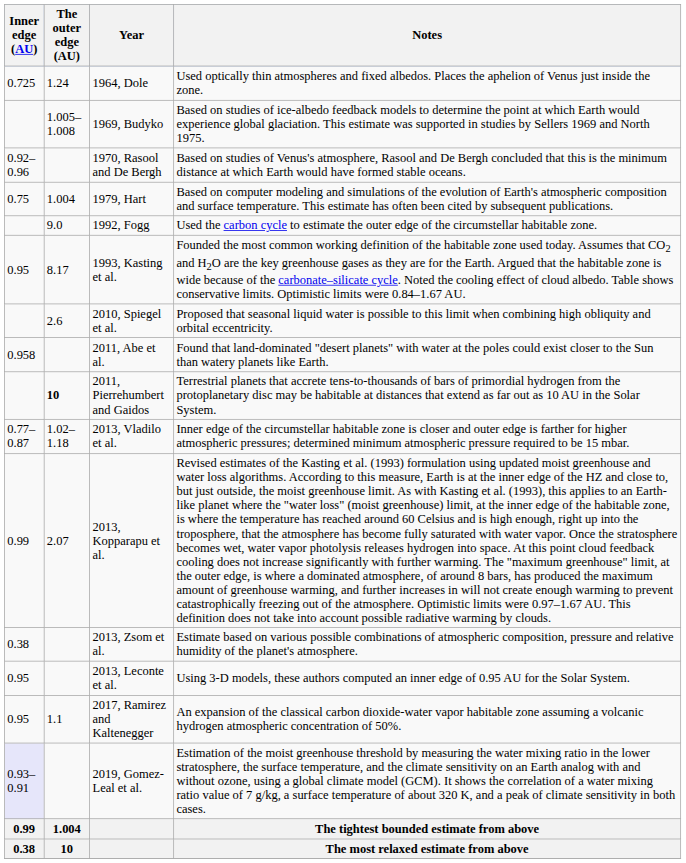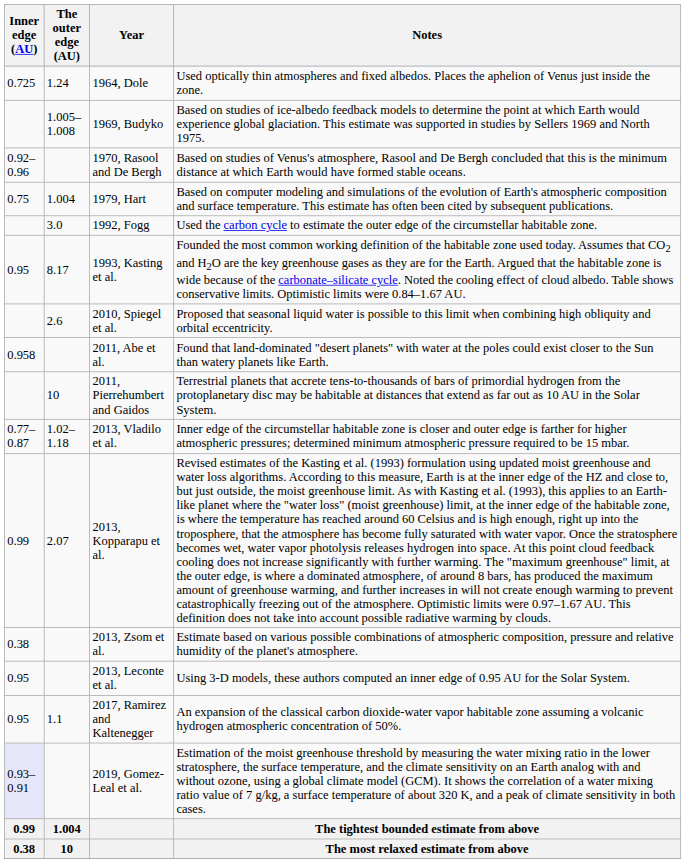(55, 225) 9.0 -> (55, 225) 3.0
(53, 395) bold -> (53, 395) normal
